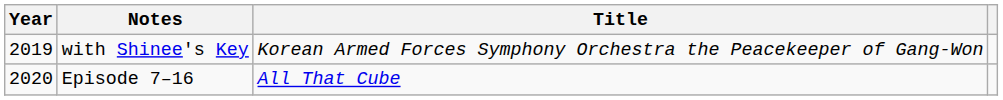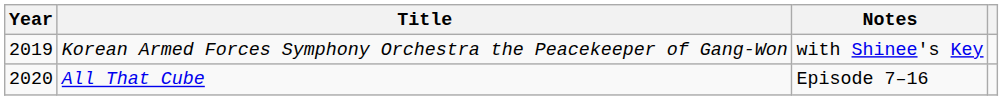columns swapped: (621, 20) <-> (155, 20)
